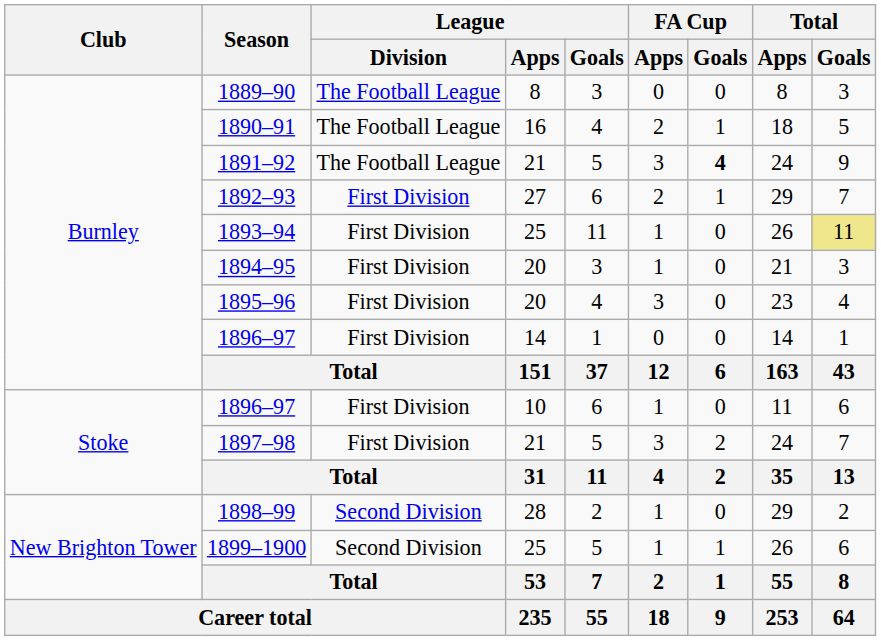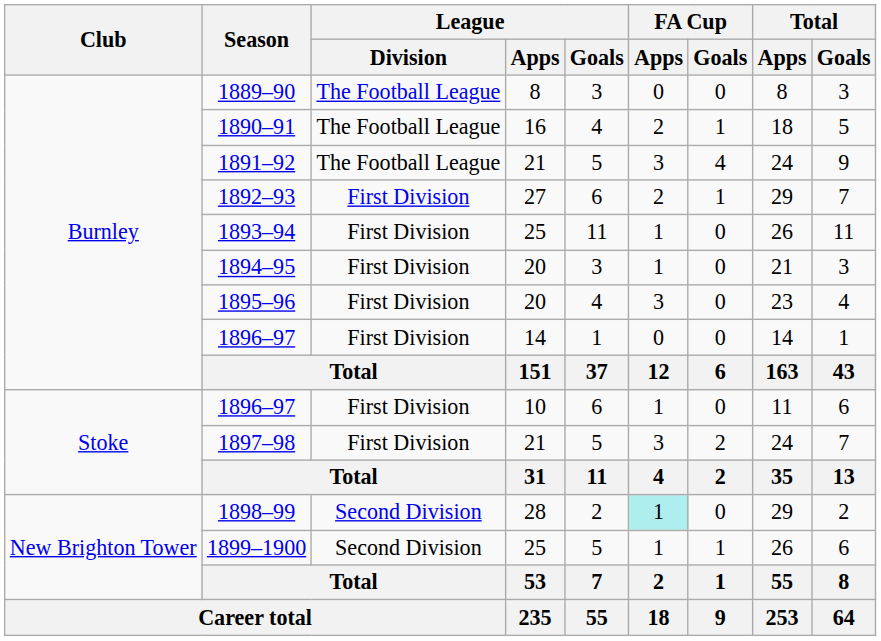(720, 162) bold -> (720, 162) normal
(844, 232) khaki background -> (844, 232) no background
(659, 512) no background -> (659, 512) paleturquoise background
